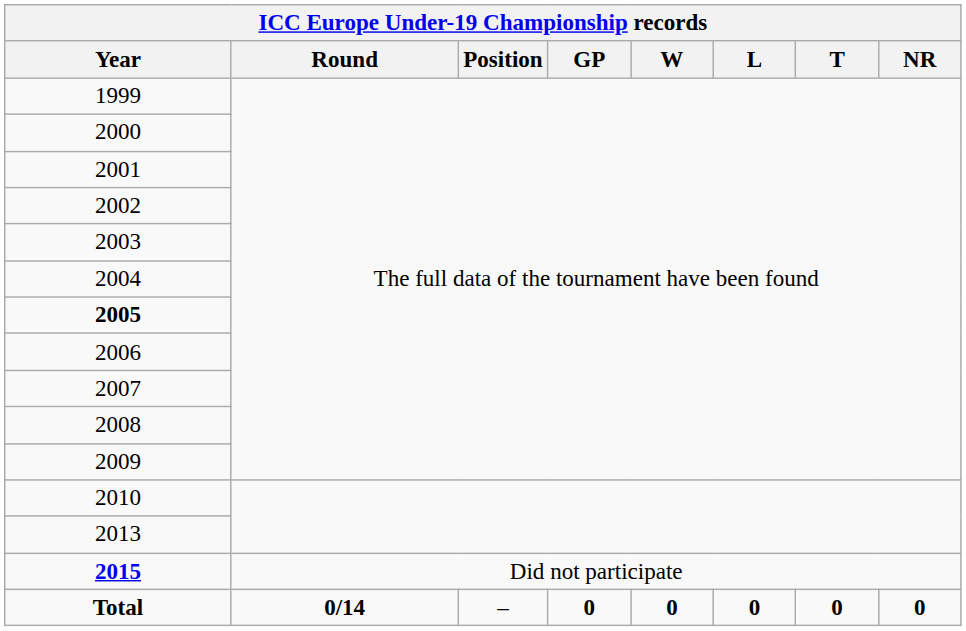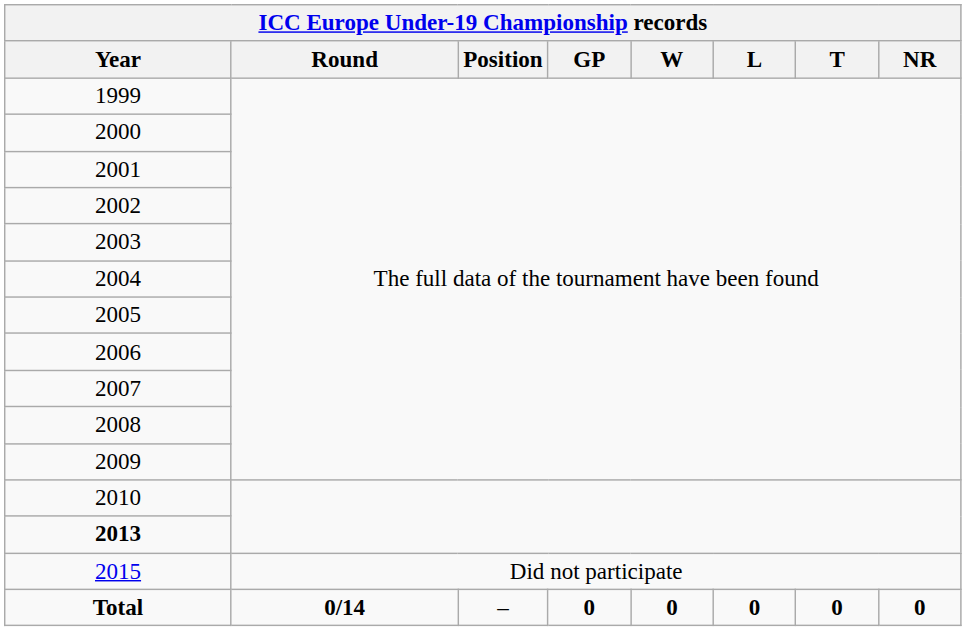(118, 315) bold -> (118, 315) normal
(118, 534) normal -> (118, 534) bold
(118, 570) bold -> (118, 570) normal
